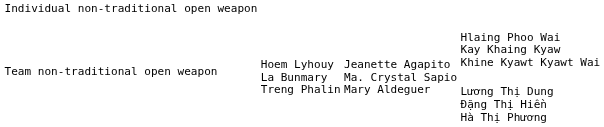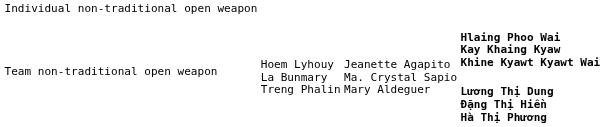(530, 50) normal -> (530, 50) bold
(507, 104) normal -> (507, 104) bold
